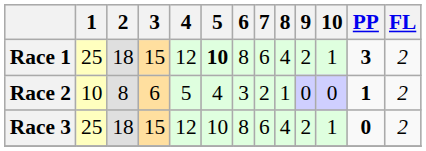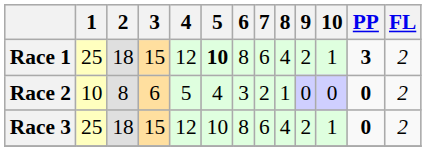(366, 92) 1 -> (366, 92) 0
